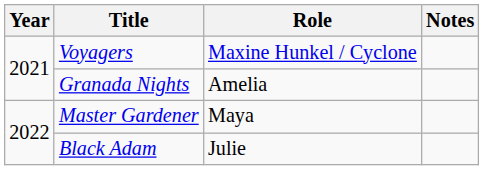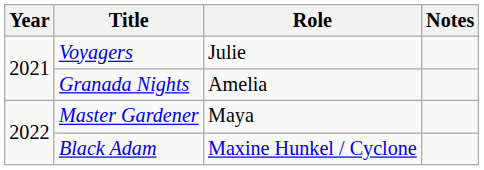(312, 52) Maxine Hunkel / Cyclone -> (227, 52) Julie
(227, 148) Julie -> (312, 148) Maxine Hunkel / Cyclone
